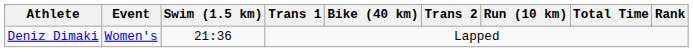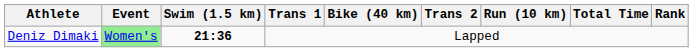(131, 36) no background -> (131, 36) lightgreen background
(213, 36) normal -> (213, 36) bold
